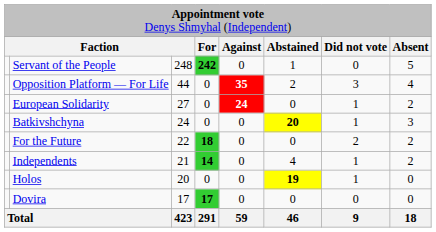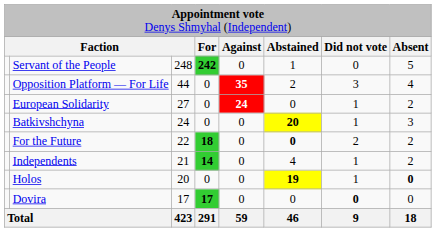(293, 141) normal -> (293, 141) bold
(411, 179) normal -> (411, 179) bold
(356, 198) normal -> (356, 198) bold
